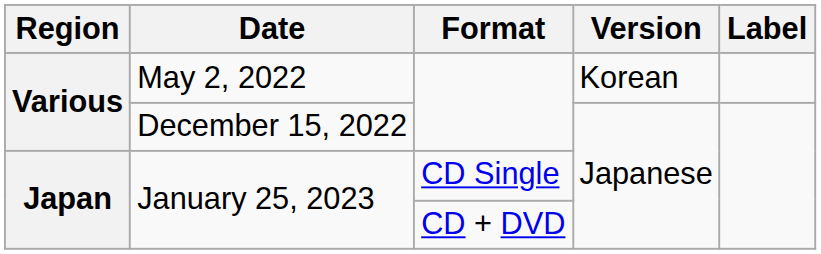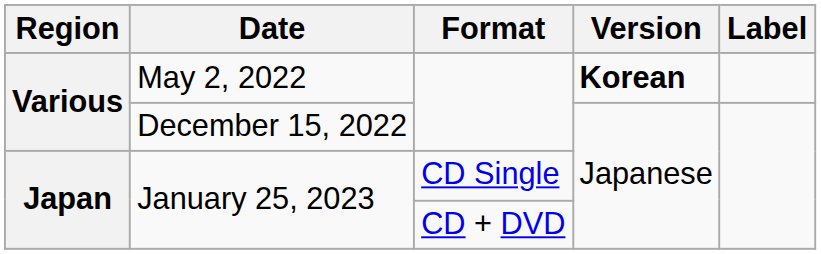(629, 77) normal -> (632, 77) bold
